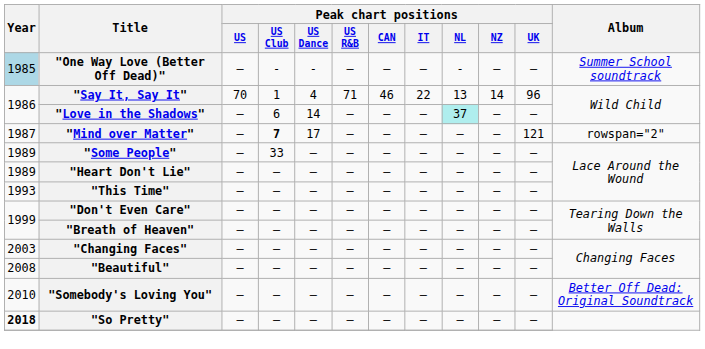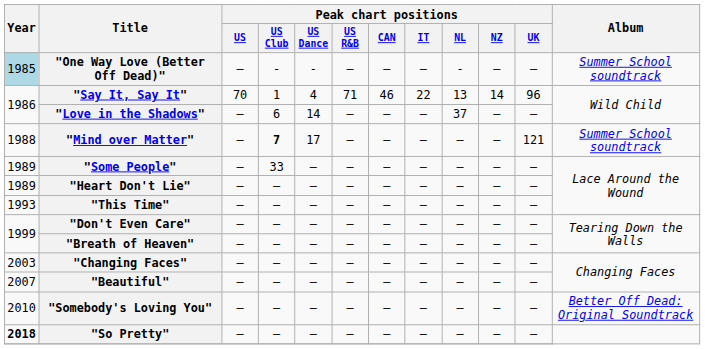(460, 114) paleturquoise background -> (460, 114) no background
(22, 133) 1987 -> (22, 140) 1988
(626, 133) rowspan="2" -> (626, 140) Summer School soundtrack
(22, 268) 2008 -> (22, 282) 2007
